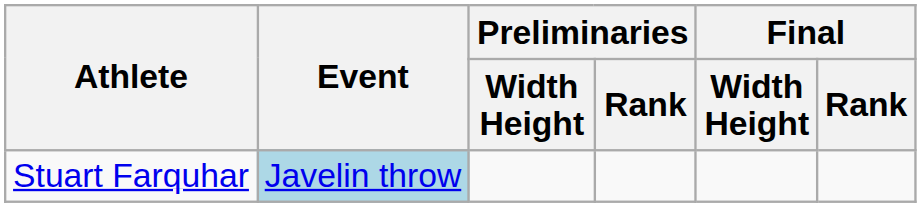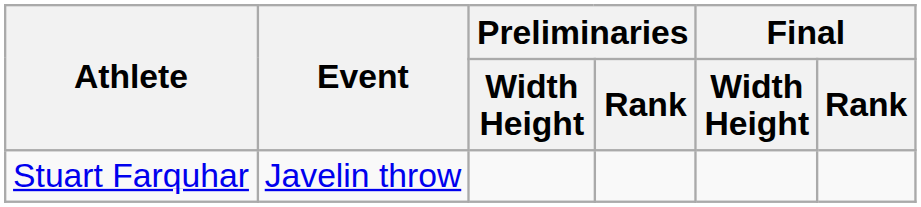(363, 176) lightblue background -> (363, 176) no background
